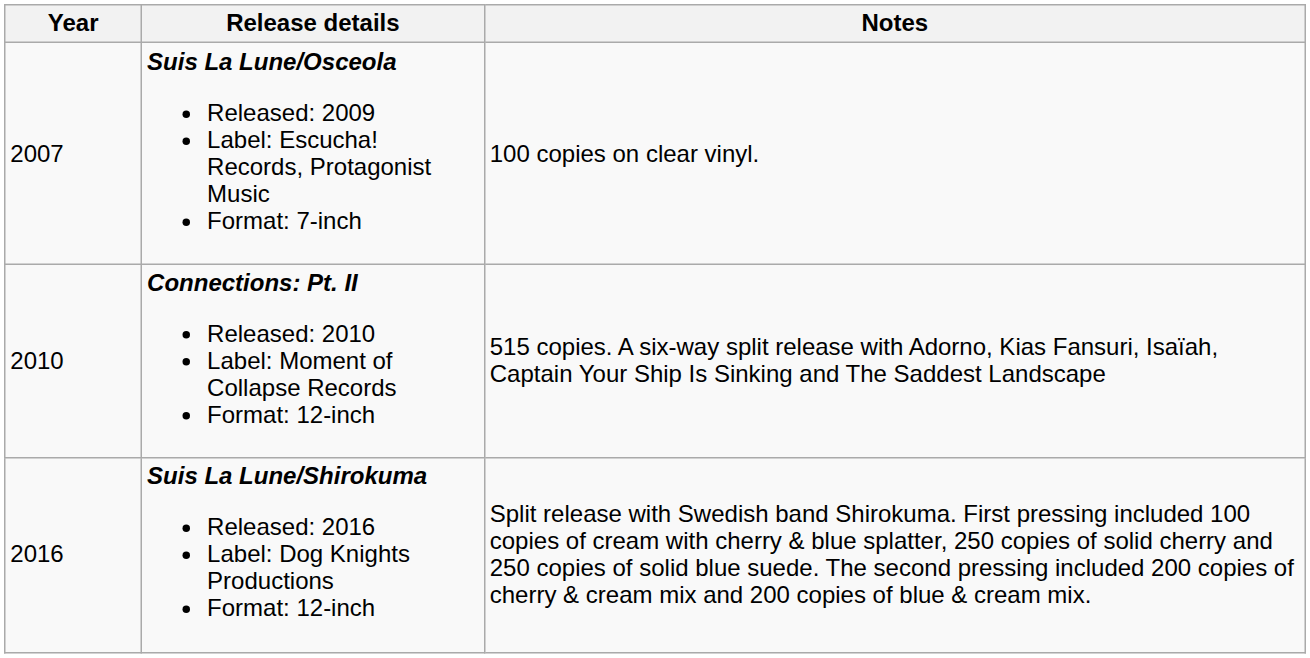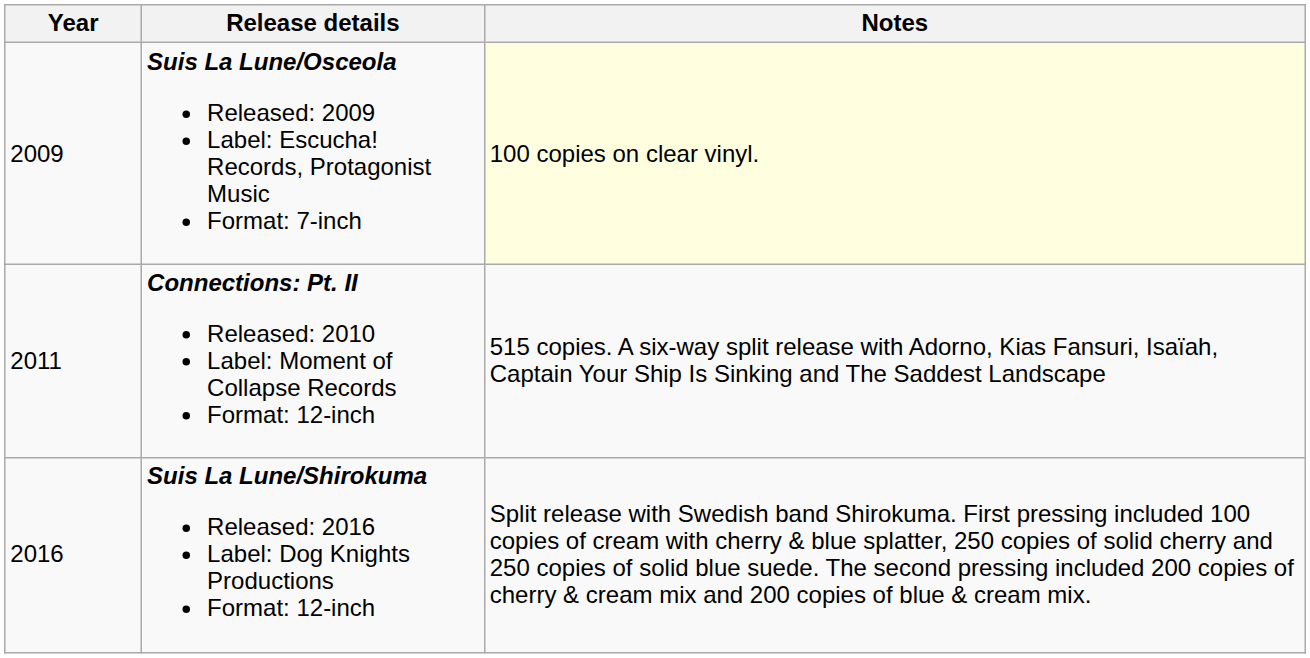(37, 153) 2007 -> (37, 153) 2009
(625, 153) no background -> (625, 153) lightyellow background
(37, 360) 2010 -> (36, 360) 2011
